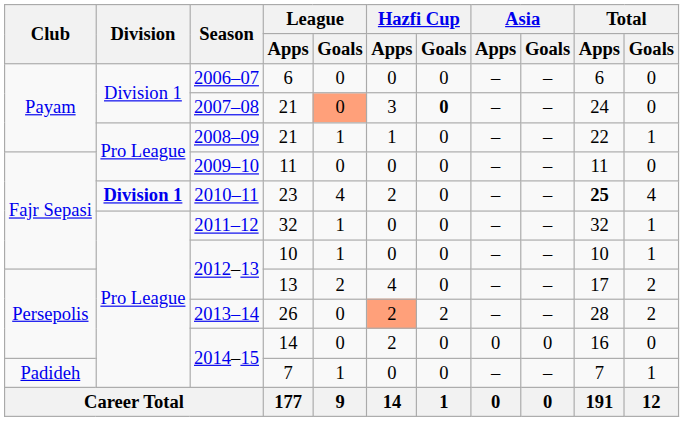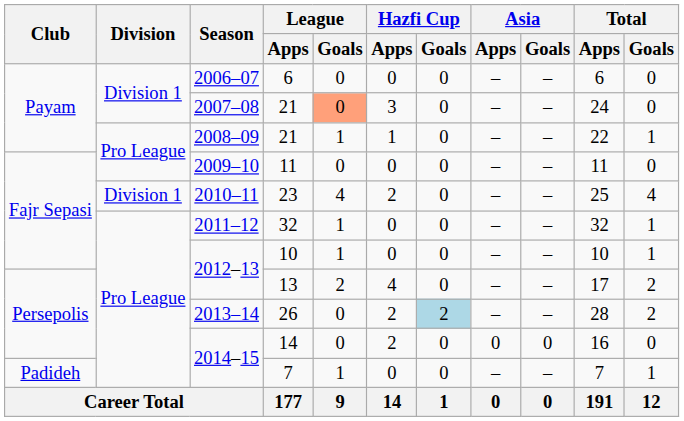(444, 107) bold -> (444, 107) normal
(143, 195) bold -> (143, 195) normal
(599, 195) bold -> (599, 195) normal
(392, 313) lightsalmon background -> (392, 313) no background
(444, 313) no background -> (444, 313) lightblue background
